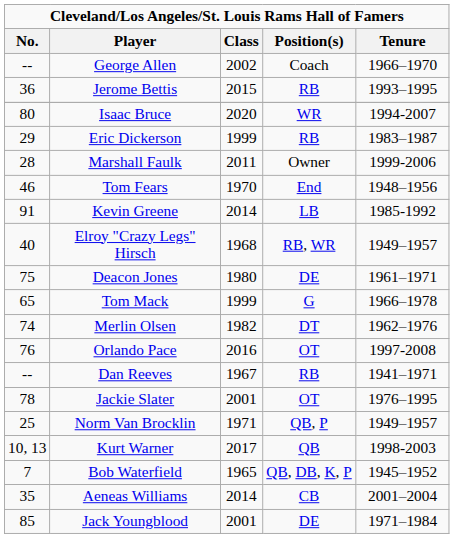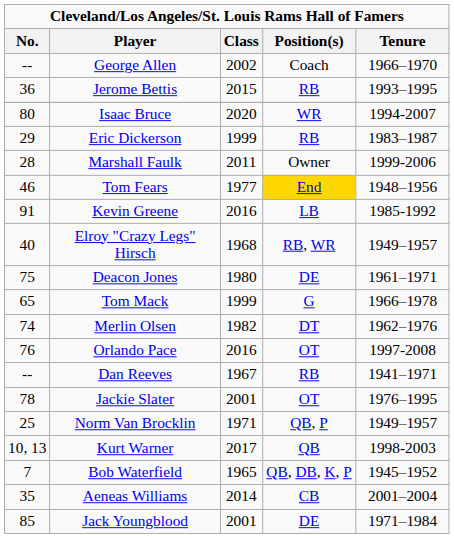(241, 187) 1970 -> (241, 187) 1977
(309, 187) no background -> (309, 187) gold background
(241, 211) 2014 -> (241, 211) 2016
